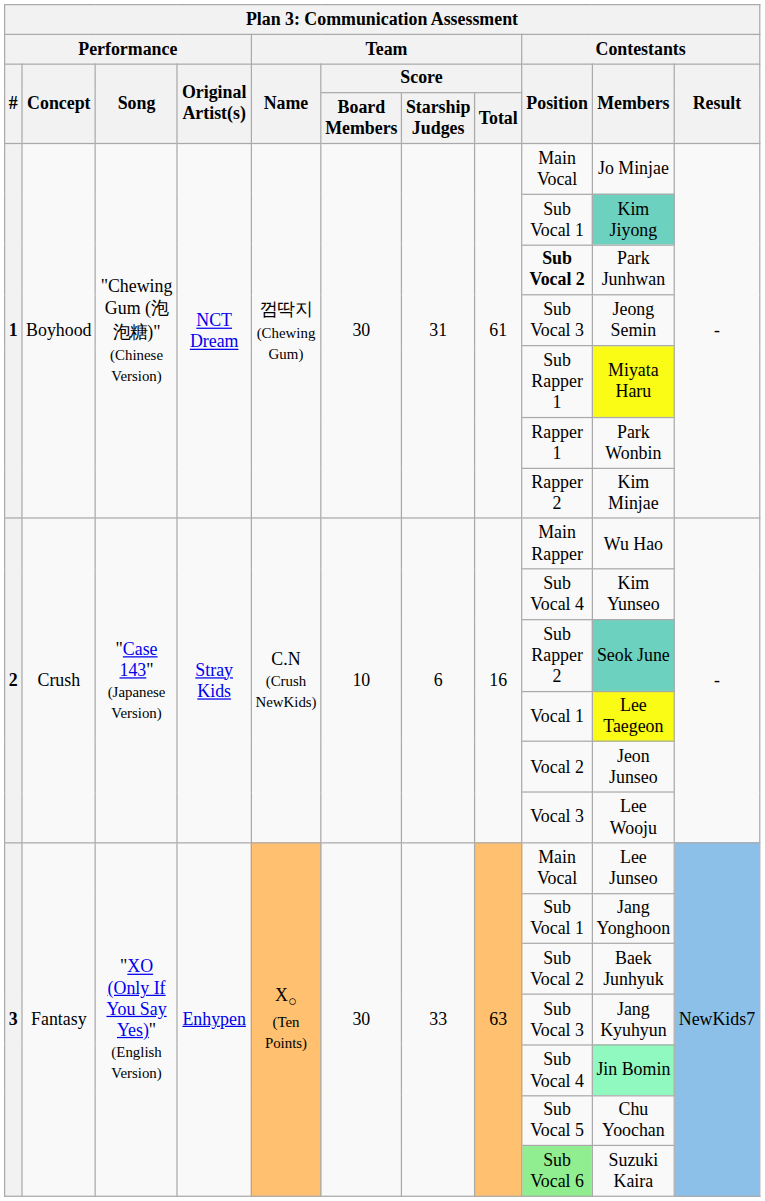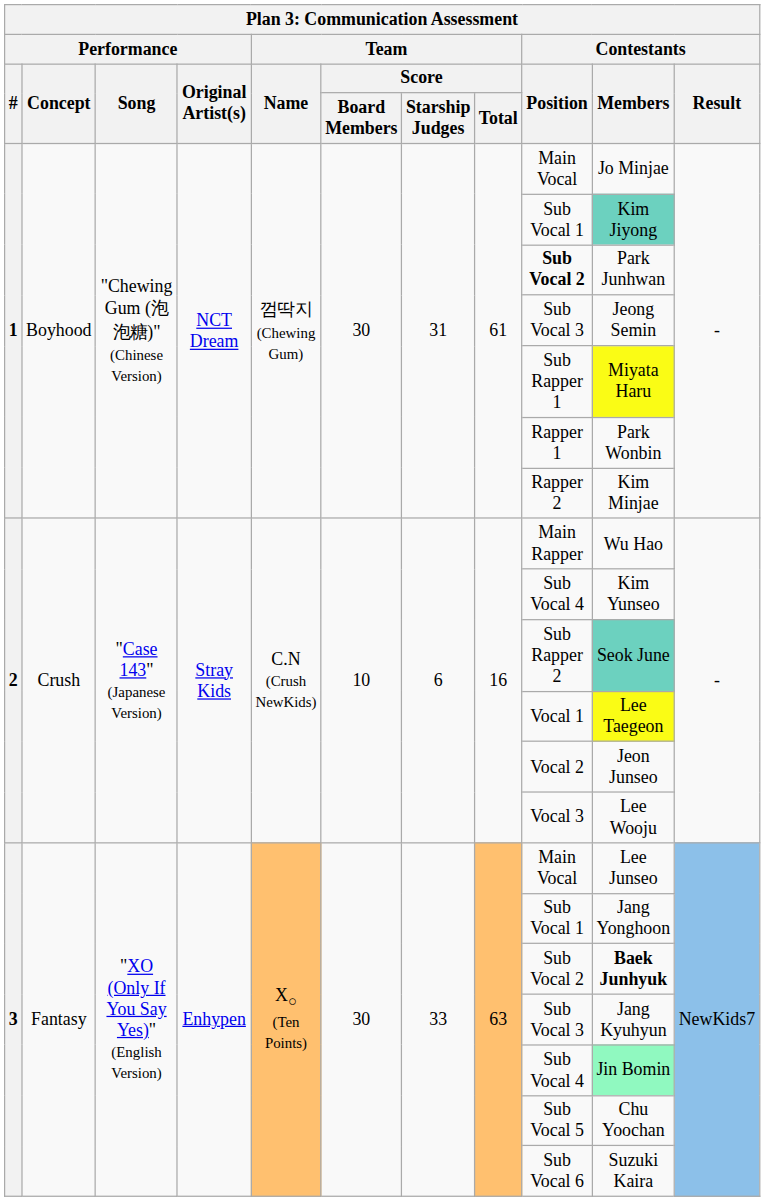(633, 969) normal -> (633, 969) bold
(557, 1171) lightgreen background -> (557, 1171) no background
